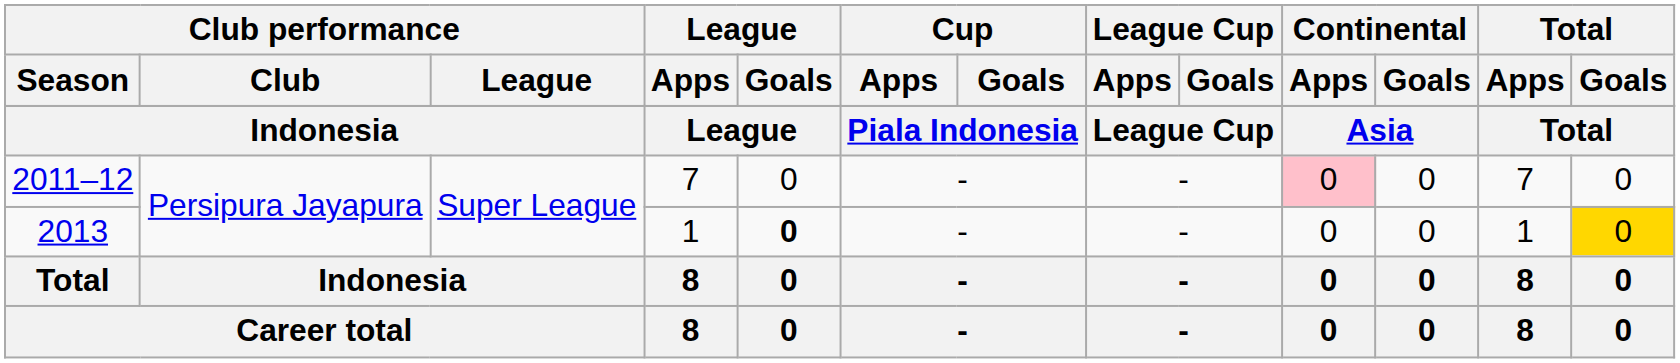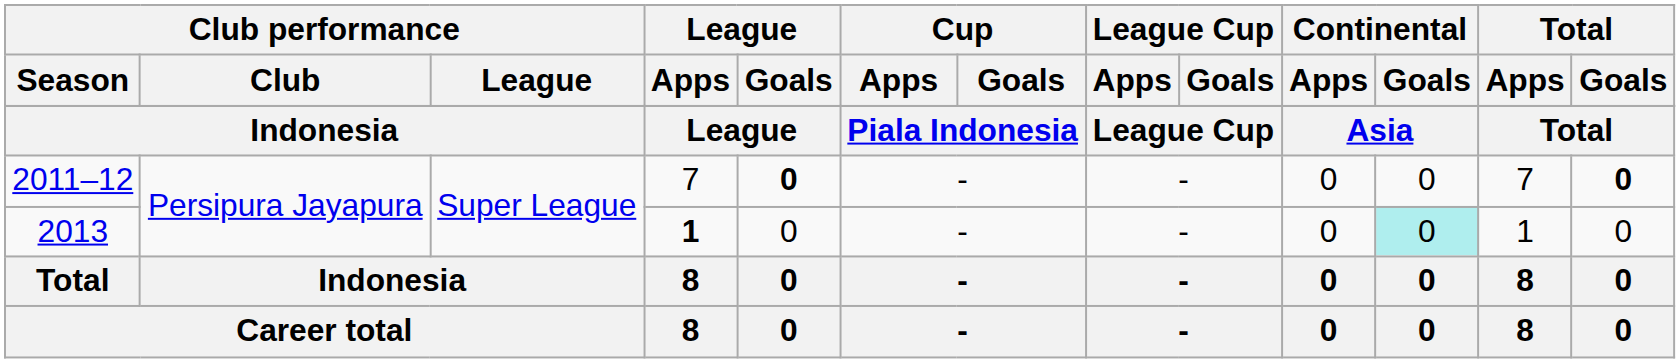(789, 180) normal -> (789, 180) bold
(1329, 180) pink background -> (1329, 180) no background
(1623, 180) normal -> (1623, 180) bold
(690, 230) normal -> (690, 230) bold
(789, 230) bold -> (789, 230) normal
(1427, 230) no background -> (1427, 230) paleturquoise background
(1623, 230) gold background -> (1623, 230) no background
